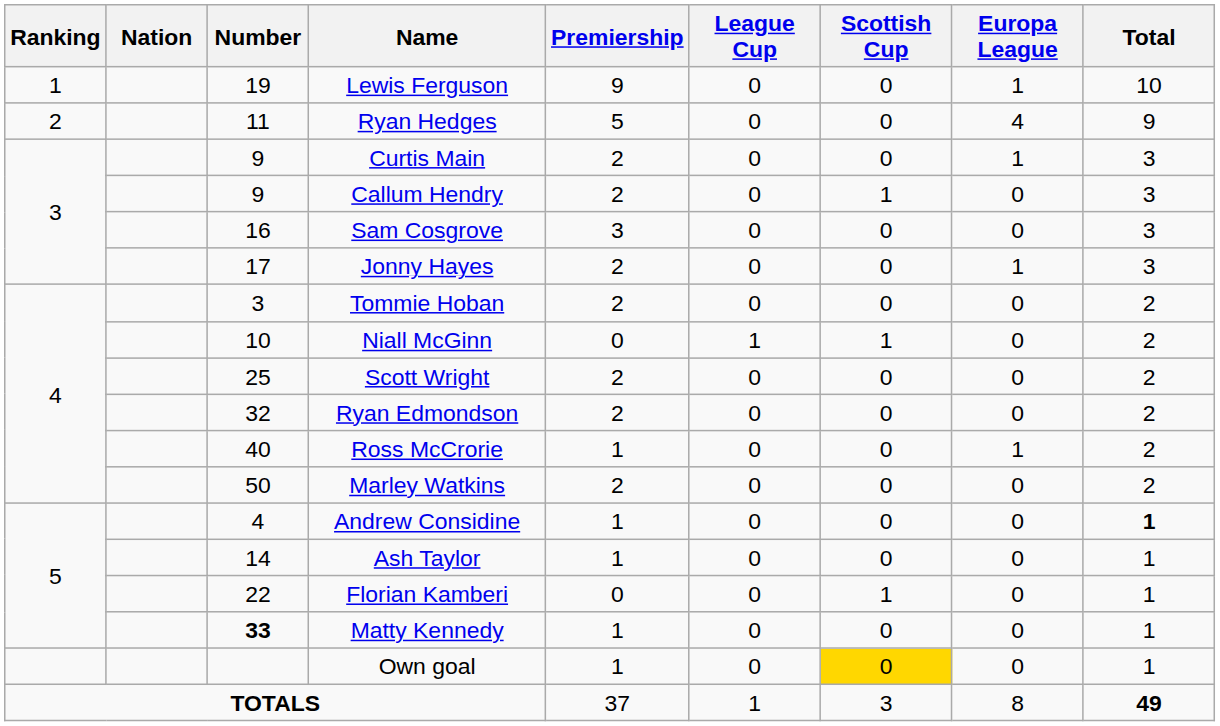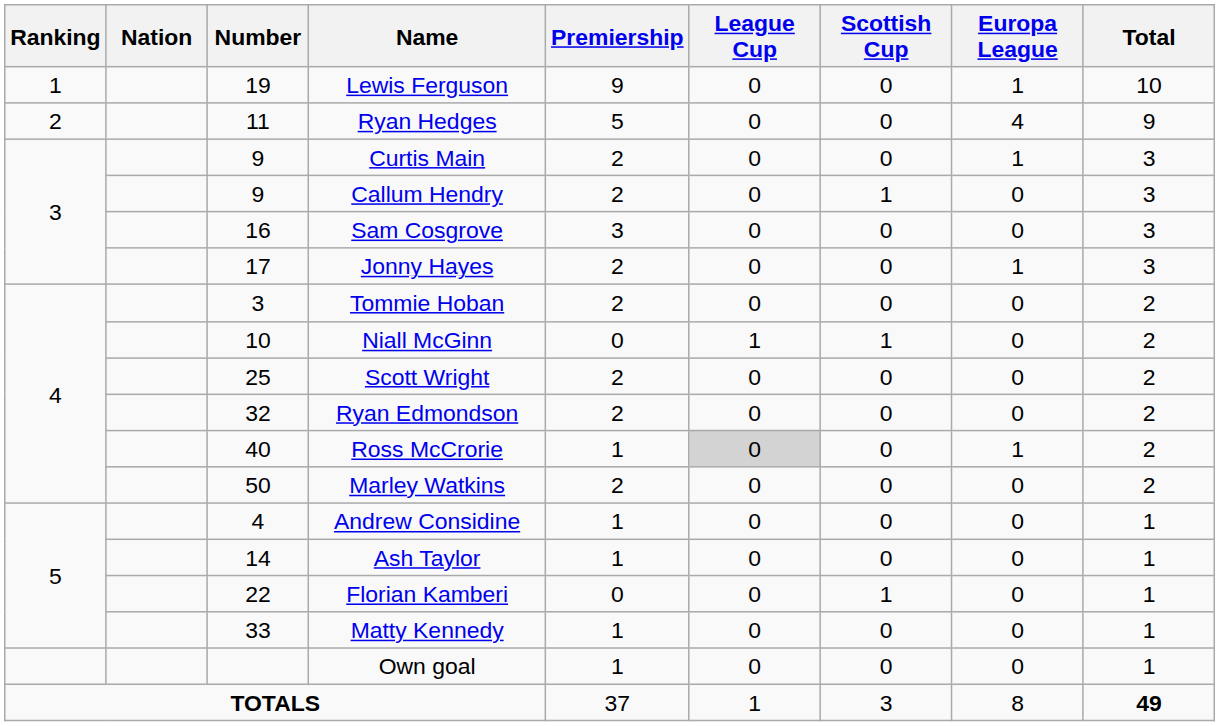(755, 448) no background -> (755, 448) lightgrey background
(1149, 521) bold -> (1149, 521) normal
(258, 630) bold -> (258, 630) normal
(886, 666) gold background -> (886, 666) no background
